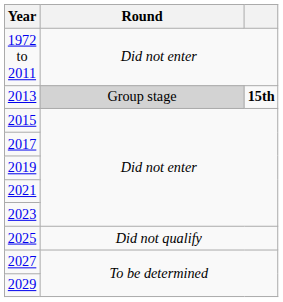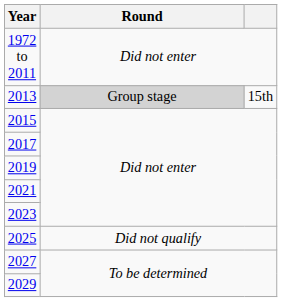(261, 97) bold -> (260, 97) normal
